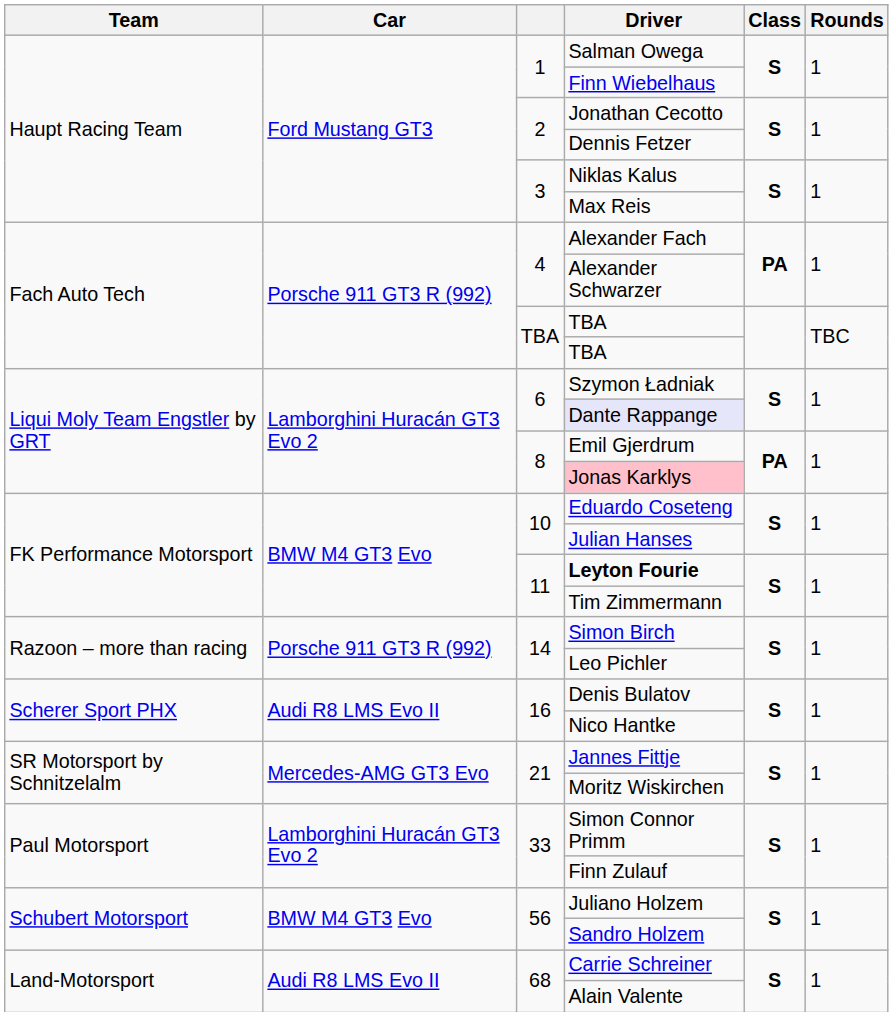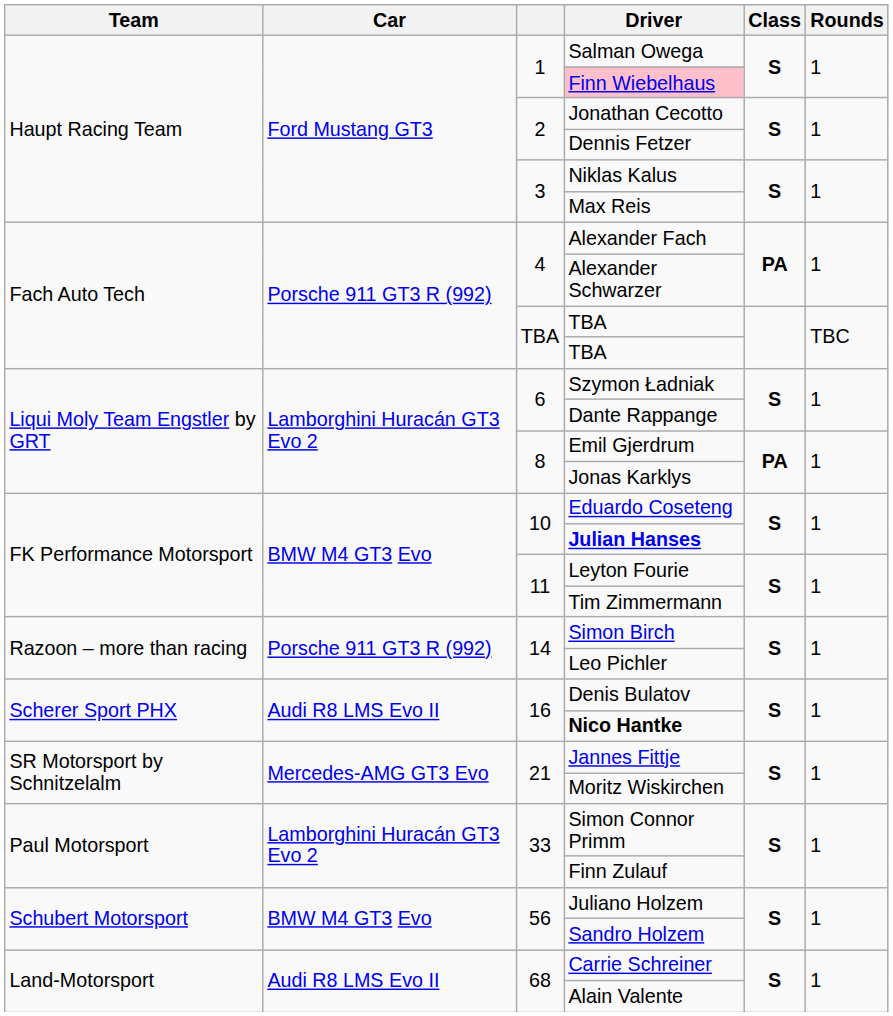(642, 82) no background -> (642, 82) pink background
(643, 415) lavender background -> (643, 415) no background
(630, 477) pink background -> (630, 477) no background
(630, 539) normal -> (635, 539) bold
(634, 570) bold -> (629, 570) normal
(622, 725) normal -> (625, 725) bold
